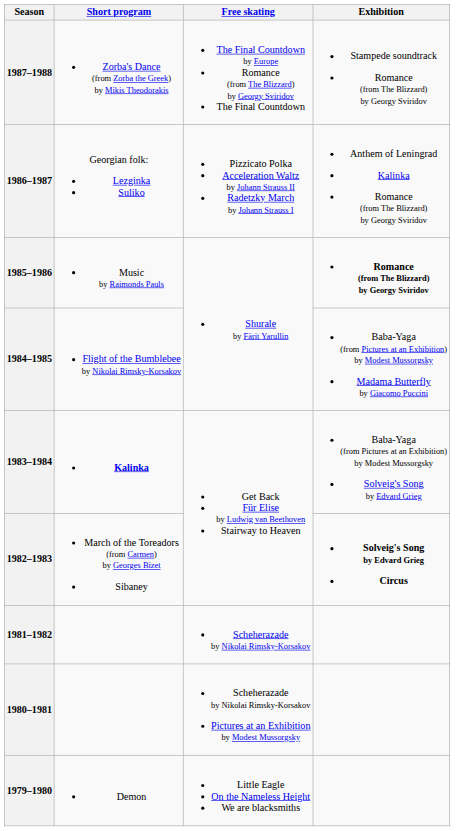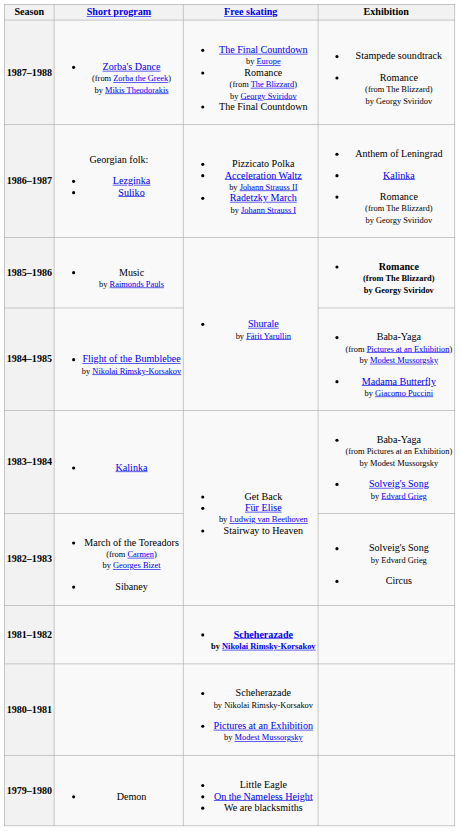(119, 468) bold -> (119, 468) normal
(381, 565) bold -> (386, 565) normal
(248, 640) normal -> (251, 640) bold
